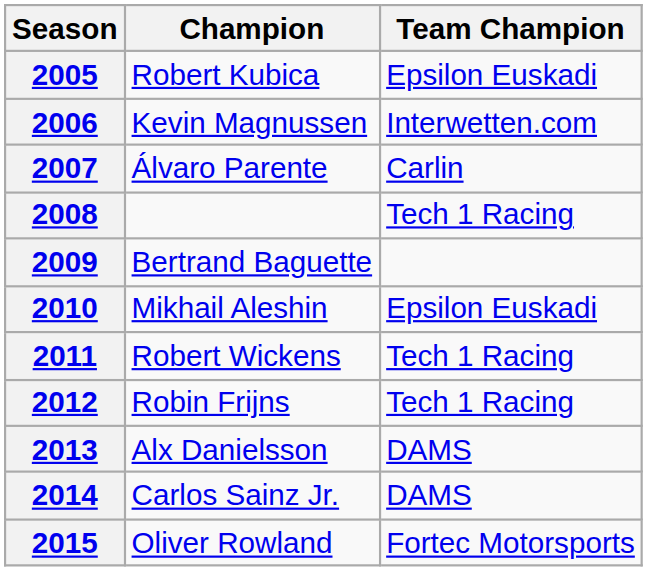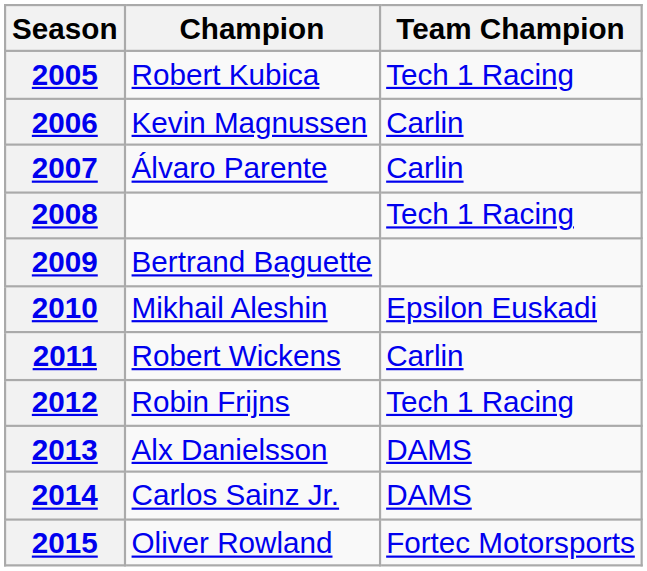(492, 75) Epsilon Euskadi -> (480, 75) Tech 1 Racing
(492, 122) Interwetten.com -> (425, 122) Carlin
(480, 355) Tech 1 Racing -> (425, 355) Carlin
